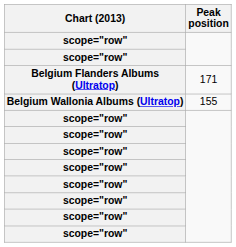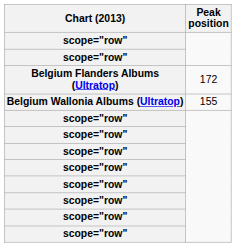(209, 79) 171 -> (209, 79) 172
